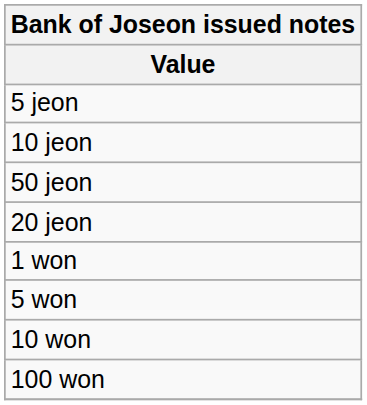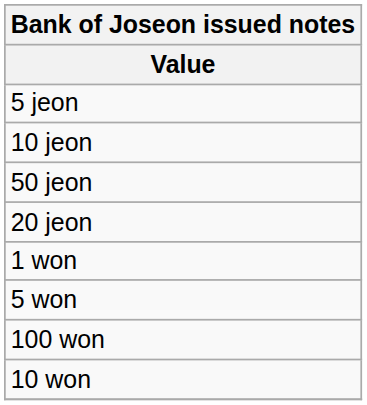(51, 340) 10 won -> (58, 340) 100 won
(58, 379) 100 won -> (51, 379) 10 won
